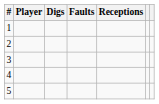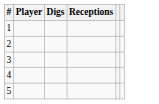- column: (82, 12)
